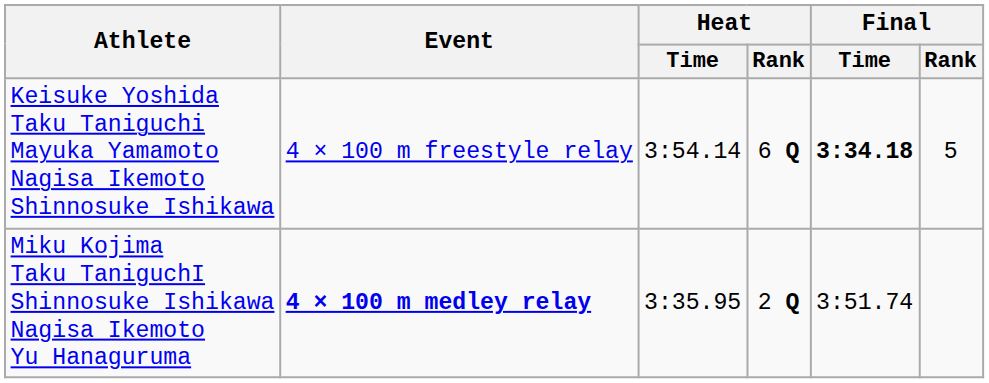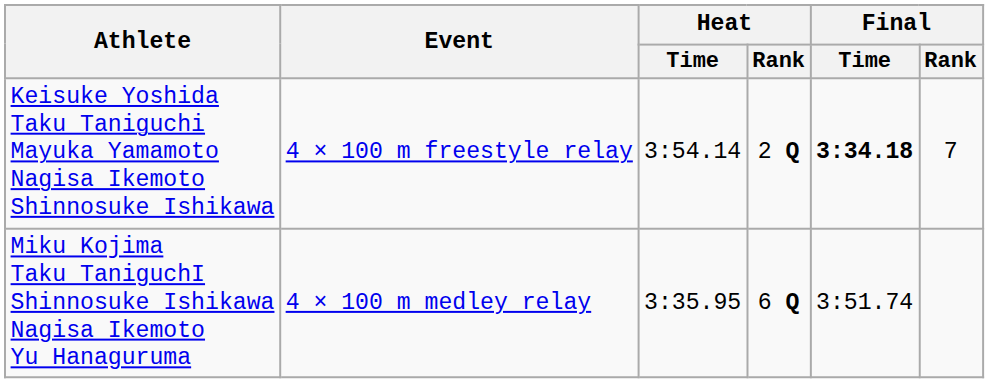(779, 153) 6 Q -> (779, 153) 2 Q
(951, 153) 5 -> (951, 153) 7
(438, 303) bold -> (438, 303) normal
(779, 303) 2 Q -> (779, 303) 6 Q
